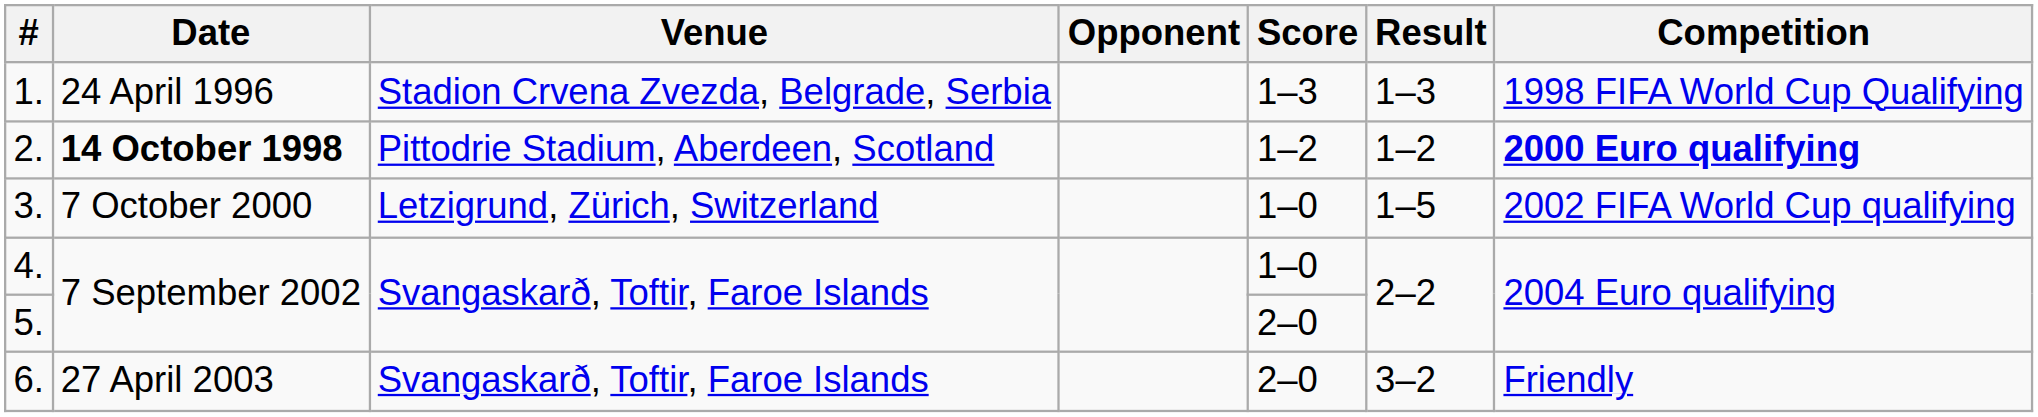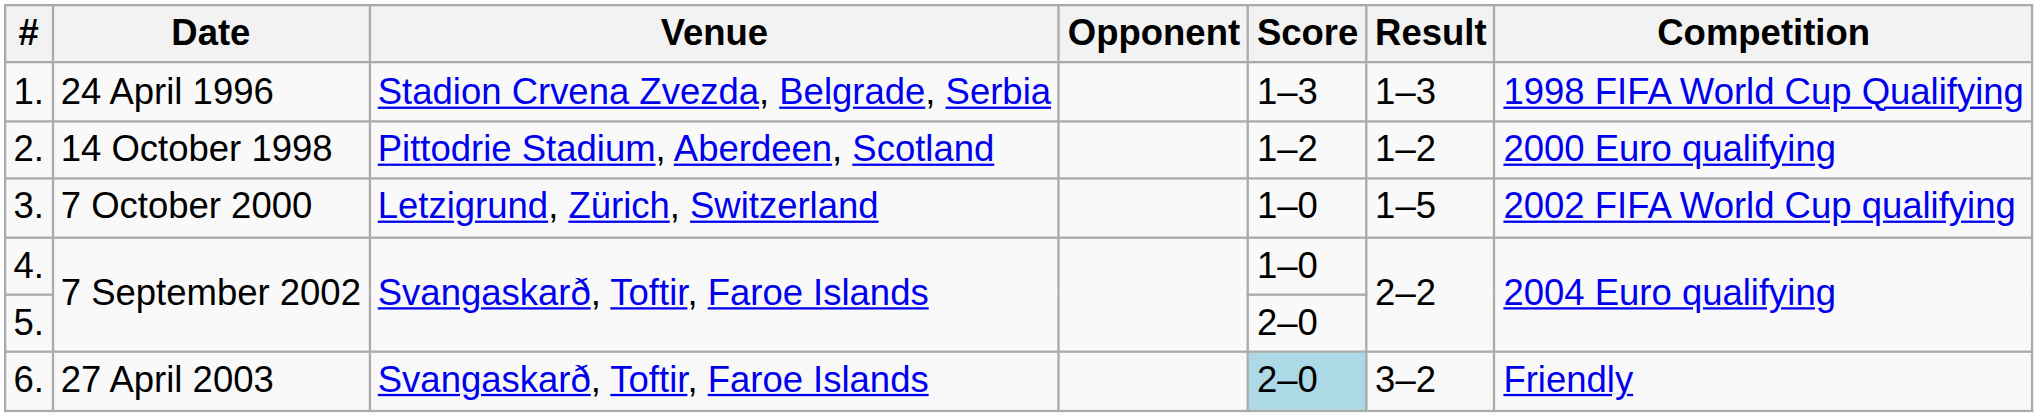(202, 149) bold -> (197, 149) normal
(1682, 149) bold -> (1670, 149) normal
(1287, 380) no background -> (1287, 380) lightblue background
